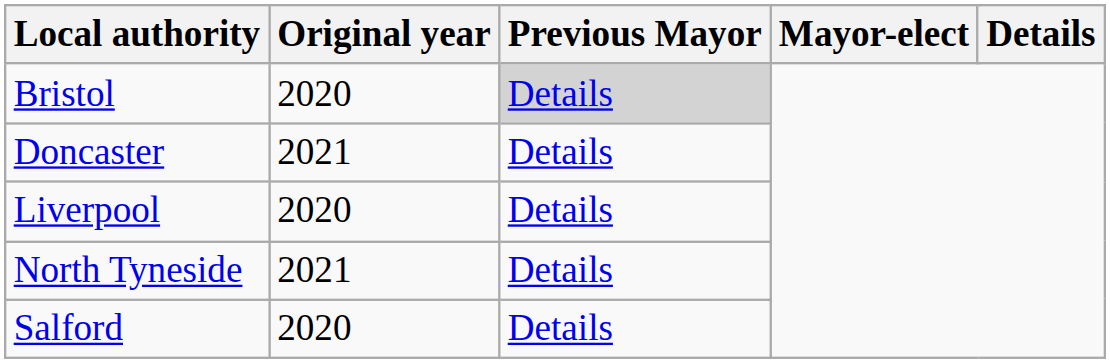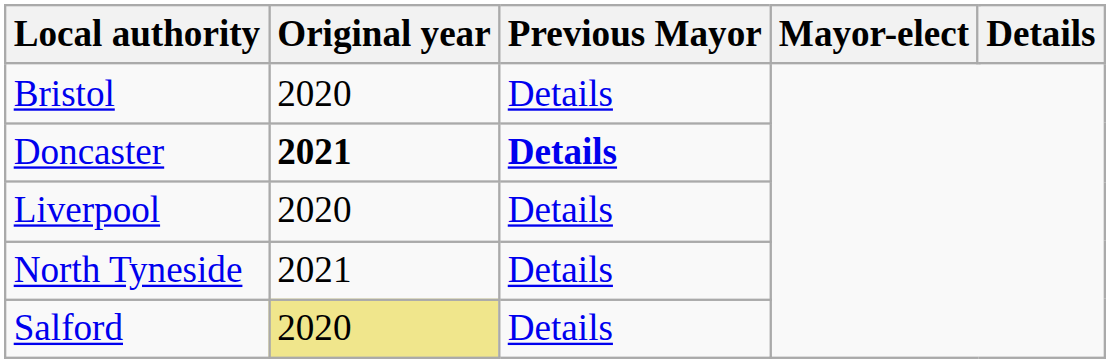(560, 92) lightgrey background -> (560, 92) no background
(314, 151) normal -> (314, 151) bold
(560, 151) normal -> (562, 151) bold
(314, 328) no background -> (314, 328) khaki background
